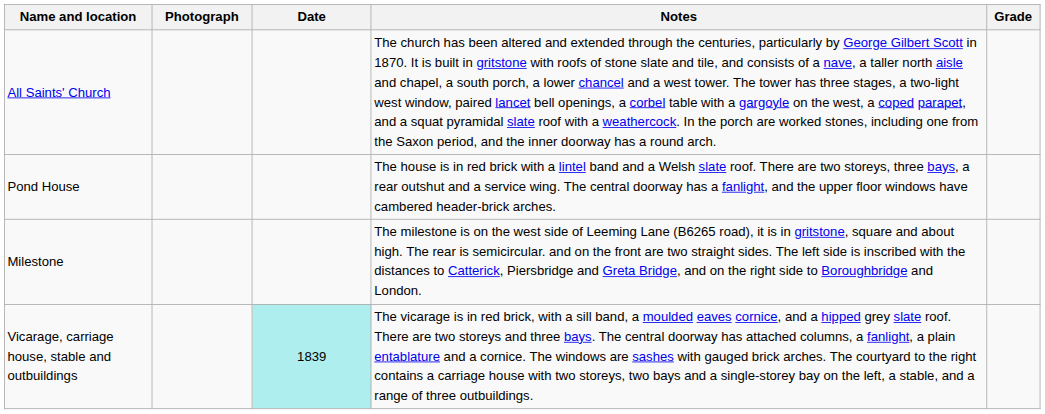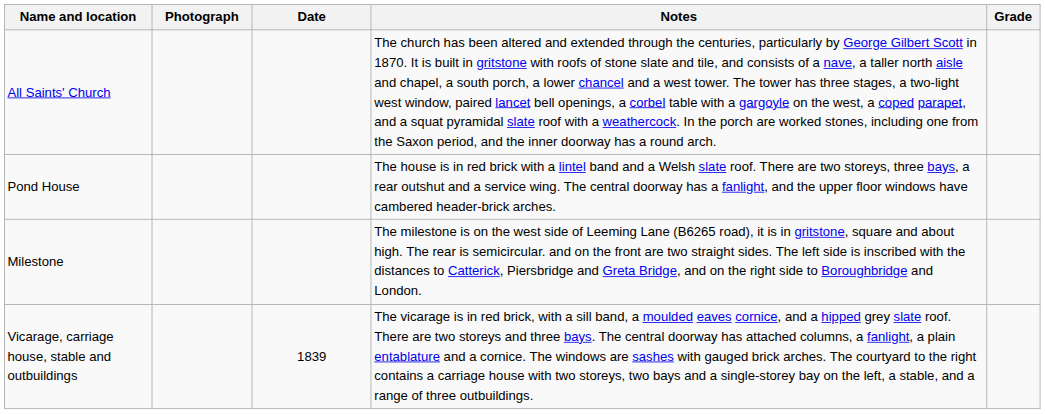(312, 356) paleturquoise background -> (312, 356) no background
